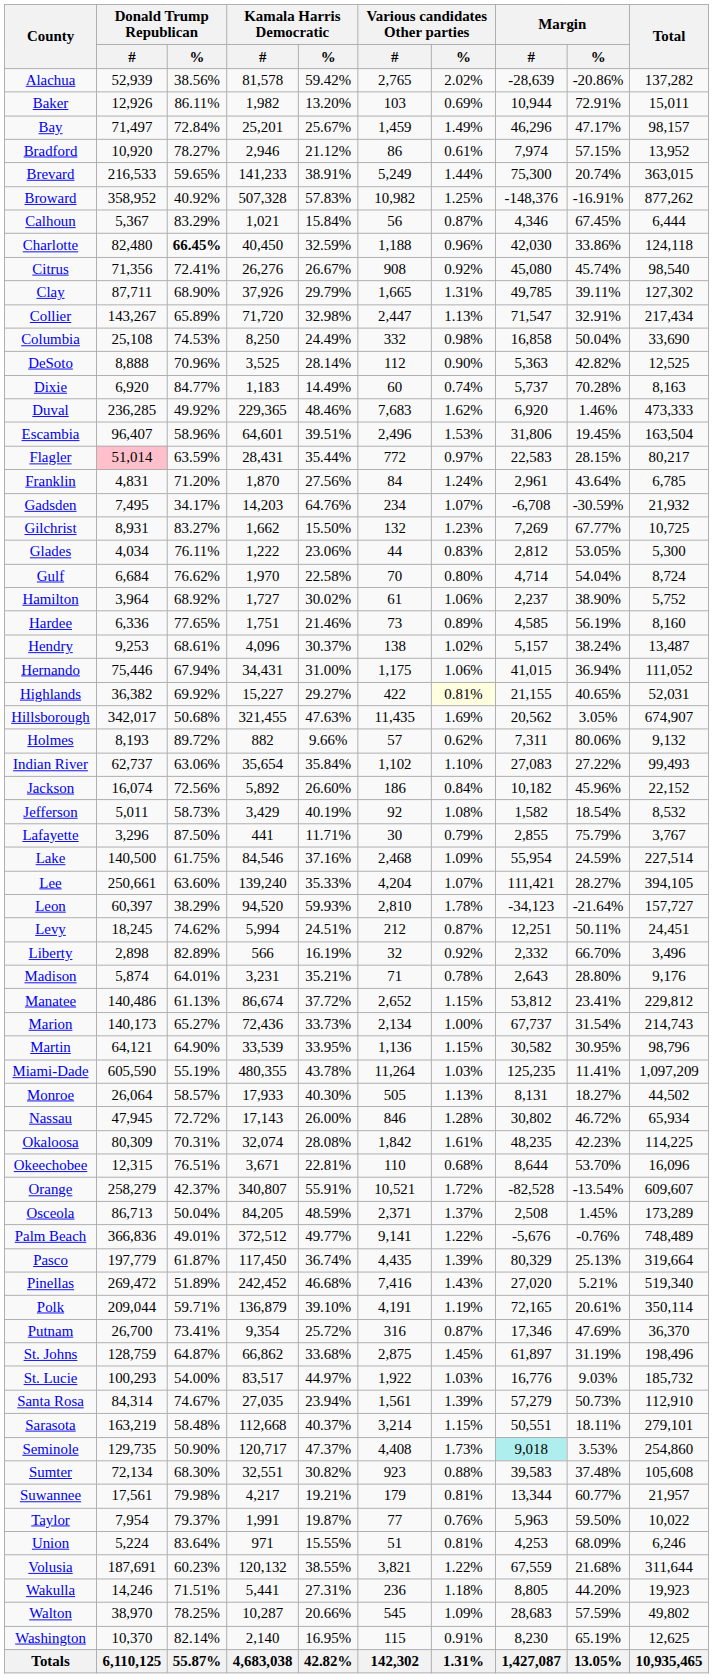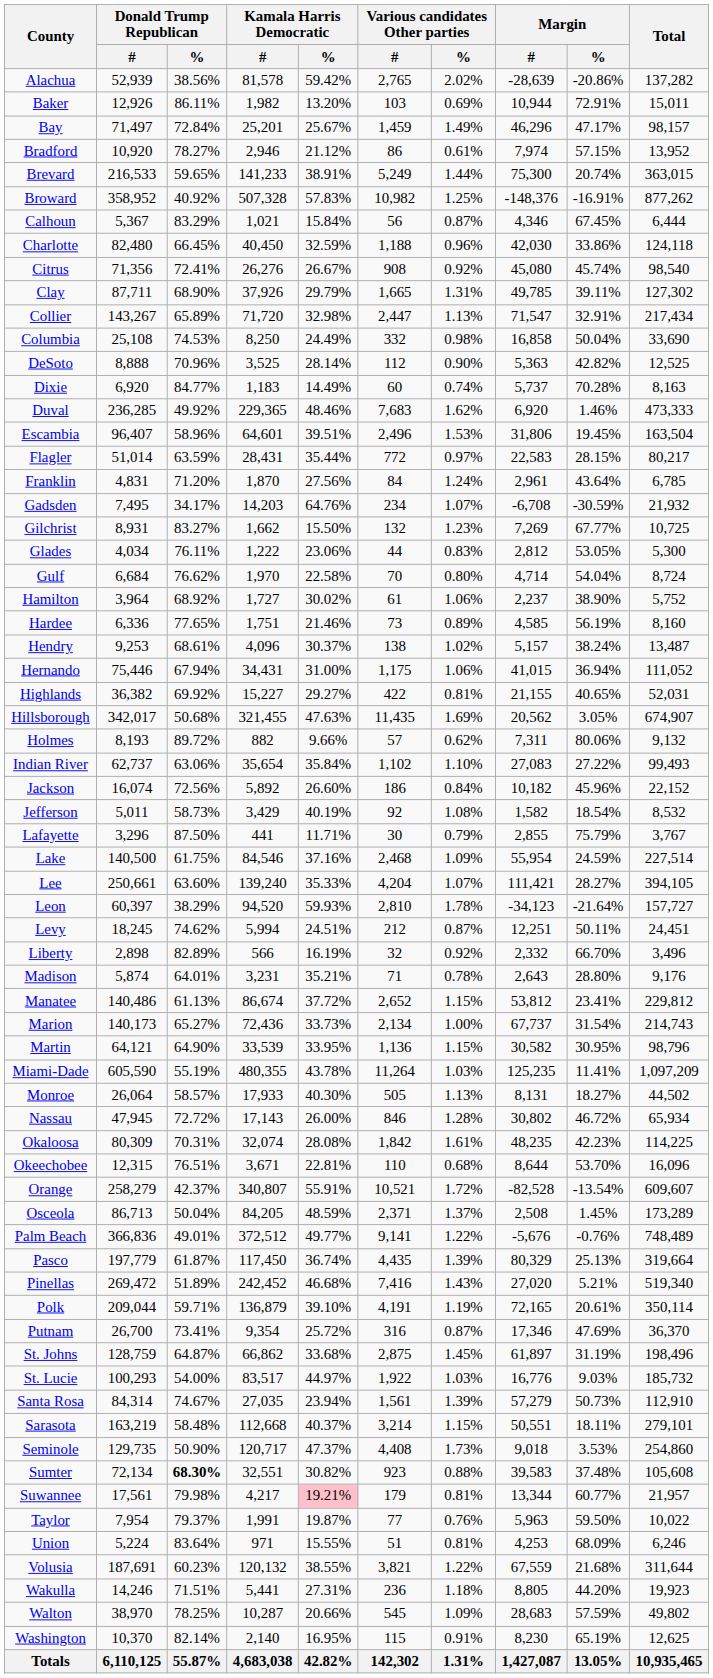(197, 245) bold -> (197, 245) normal
(132, 457) pink background -> (132, 457) no background
(463, 693) lightyellow background -> (463, 693) no background
(531, 1448) paleturquoise background -> (531, 1448) no background
(197, 1472) normal -> (197, 1472) bold
(328, 1496) no background -> (328, 1496) pink background
